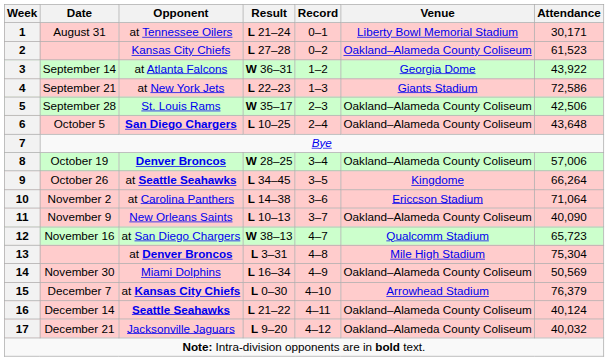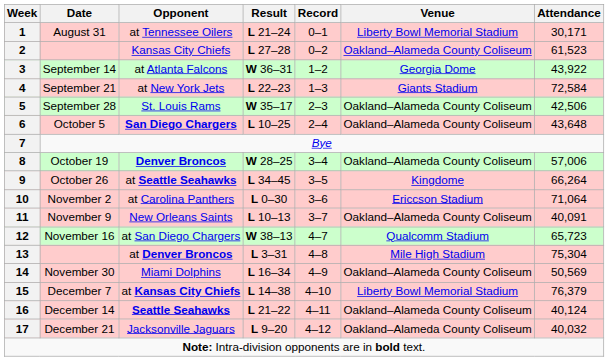(569, 87) 72,586 -> (569, 87) 72,584
(269, 198) L 14–38 -> (269, 198) L 0–30
(569, 217) 40,090 -> (569, 217) 40,091
(269, 291) L 0–30 -> (269, 291) L 14–38
(438, 291) Arrowhead Stadium -> (438, 291) Liberty Bowl Memorial Stadium
